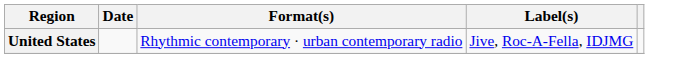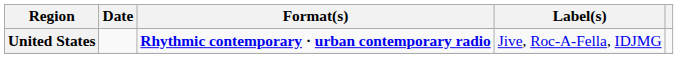(301, 41) normal -> (315, 41) bold
